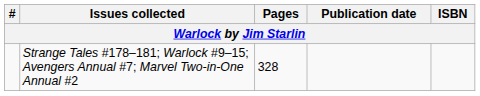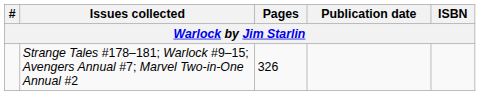(268, 67) 328 -> (268, 67) 326
